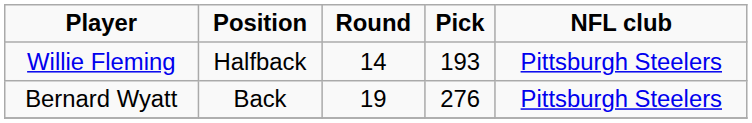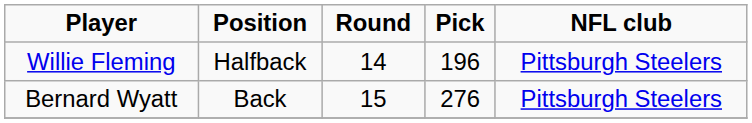(460, 61) 193 -> (460, 61) 196
(373, 99) 19 -> (373, 99) 15
